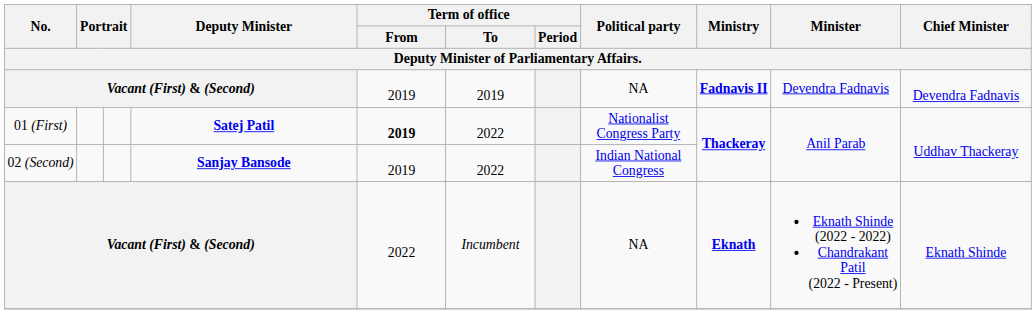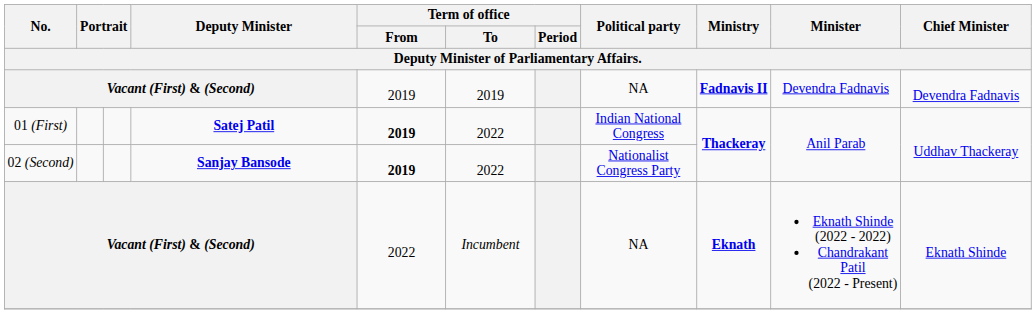(638, 125) Nationalist Congress Party -> (638, 125) Indian National Congress
(402, 170) normal -> (402, 170) bold
(638, 163) Indian National Congress -> (638, 163) Nationalist Congress Party
